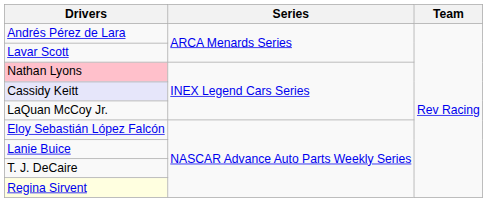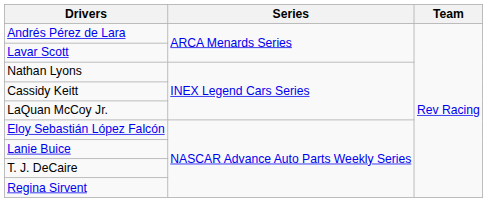(44, 71) pink background -> (44, 71) no background
(43, 91) lavender background -> (43, 91) no background
(47, 187) lightyellow background -> (47, 187) no background
